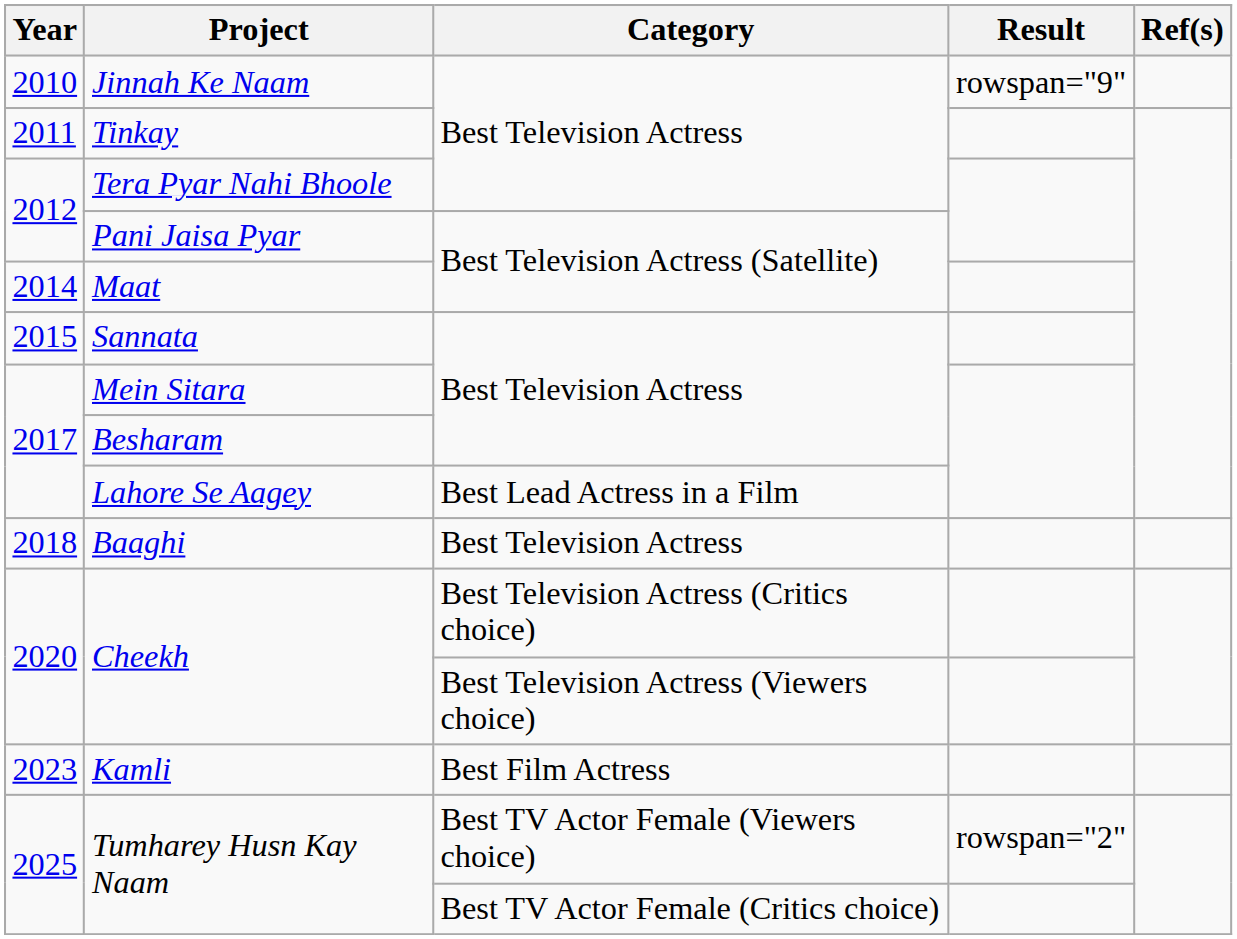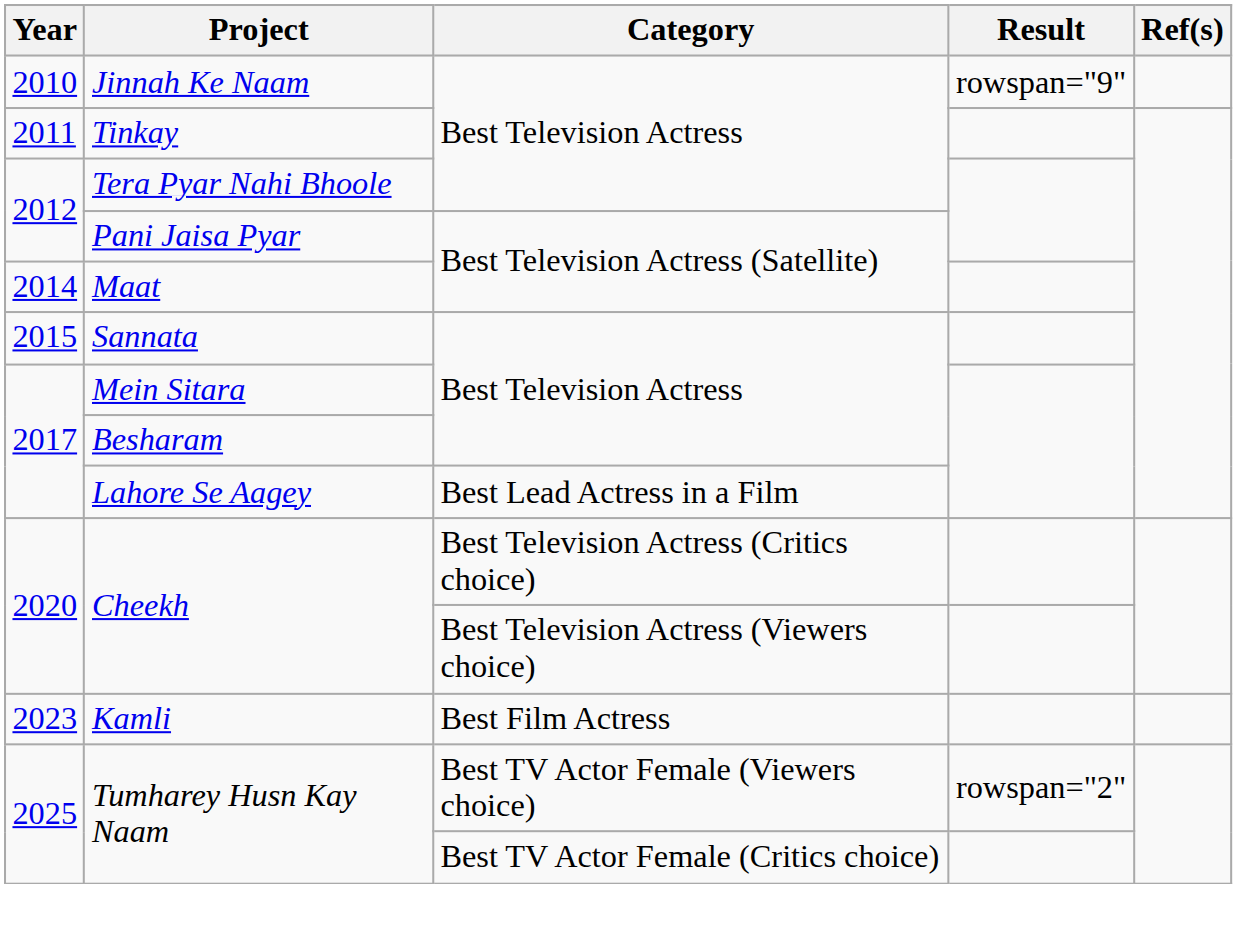- row: (139, 542)
